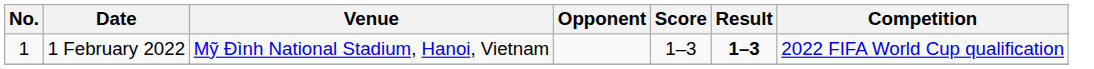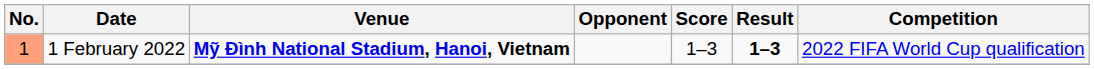(24, 49) no background -> (24, 49) lightsalmon background
(371, 49) normal -> (382, 49) bold
